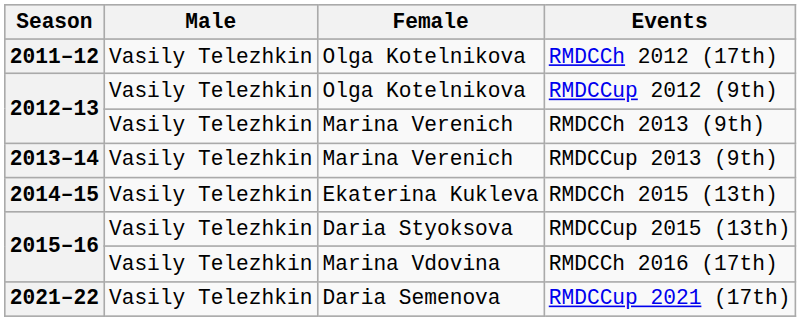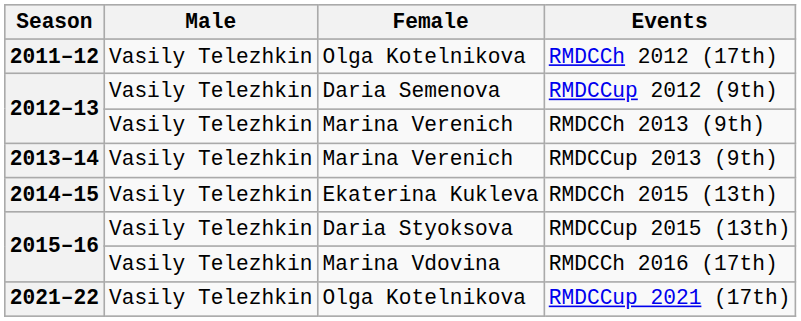(424, 91) Olga Kotelnikova -> (412, 91) Daria Semenova
(412, 298) Daria Semenova -> (424, 298) Olga Kotelnikova
